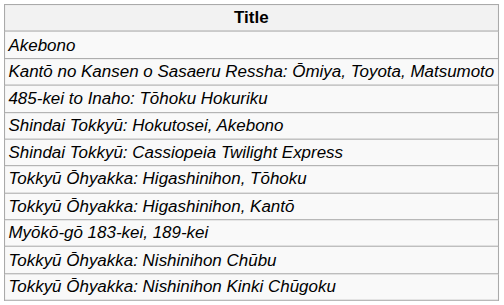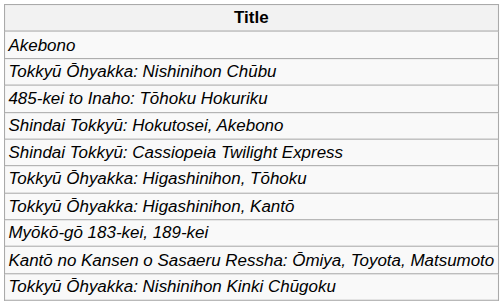(251, 71) Kantō no Kansen o Sasaeru Ressha: Ōmiya, Toyota, Matsumoto -> (142, 71) Tokkyū Ōhyakka: Nishinihon Chūbu
(142, 260) Tokkyū Ōhyakka: Nishinihon Chūbu -> (251, 260) Kantō no Kansen o Sasaeru Ressha: Ōmiya, Toyota, Matsumoto
